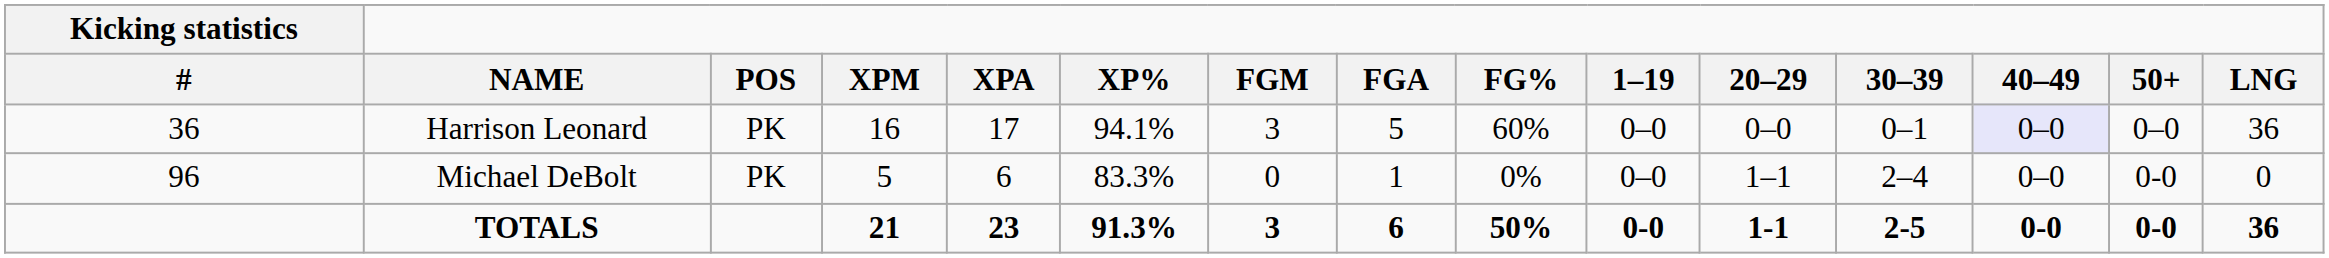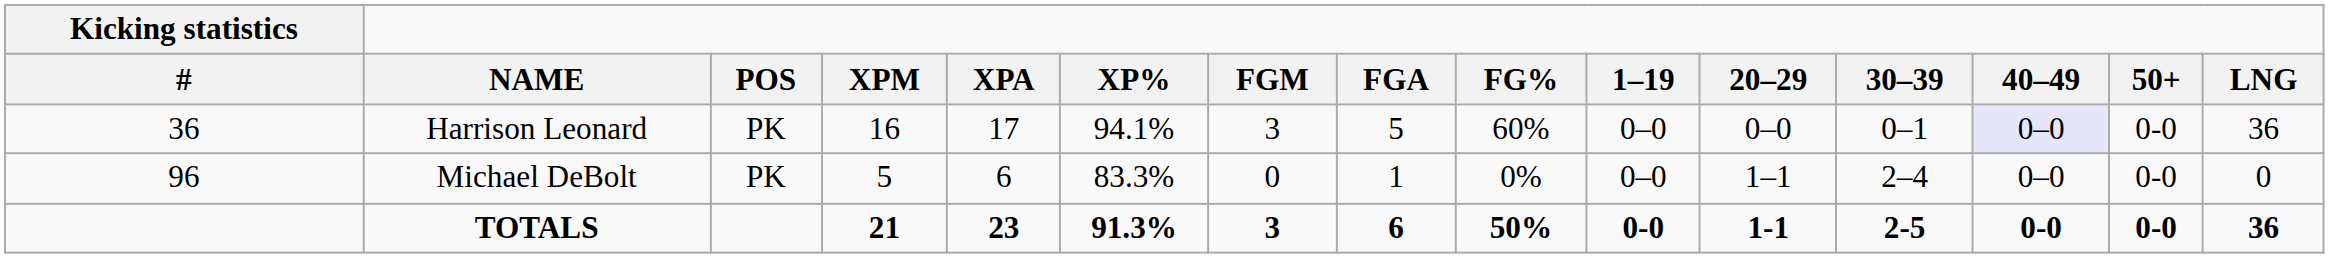(2156, 128) 0–0 -> (2156, 128) 0-0
